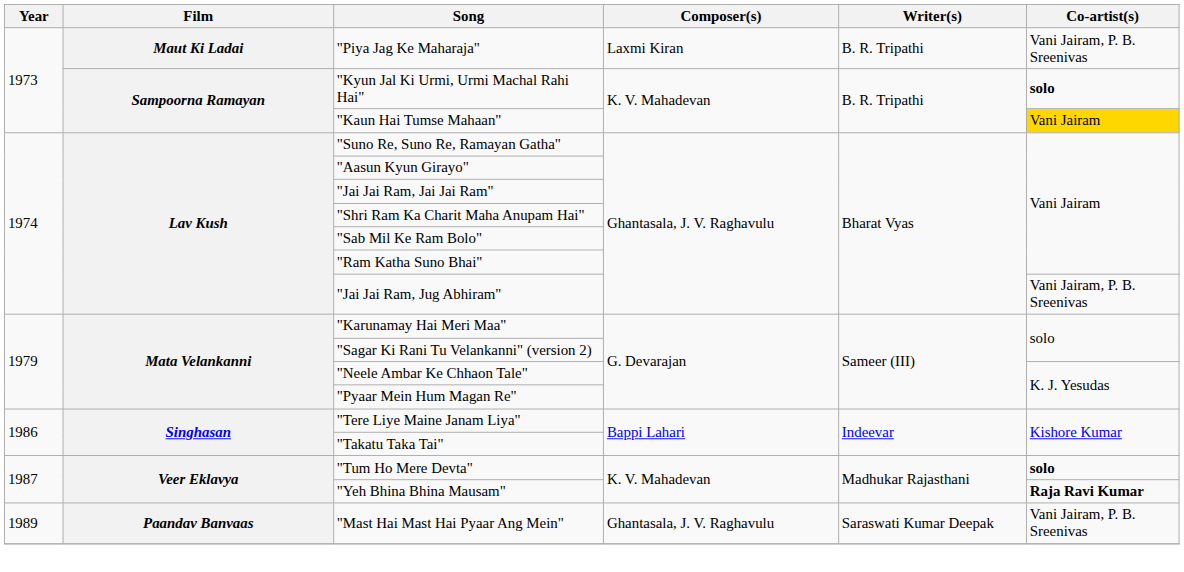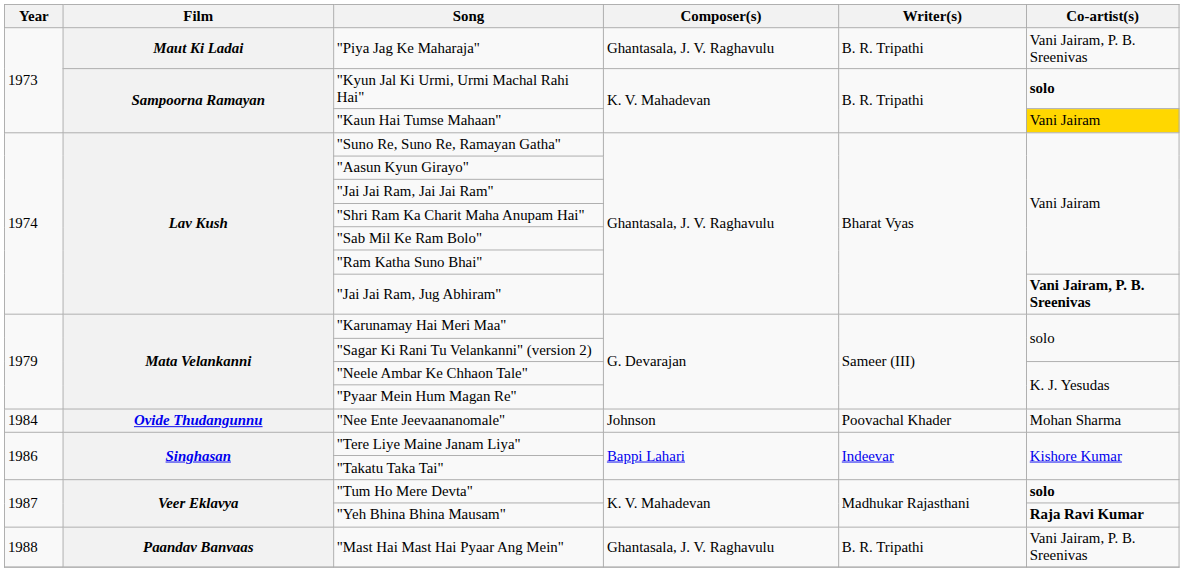(645, 48) Laxmi Kiran -> (691, 48) Ghantasala, J. V. Raghavulu
(1083, 294) normal -> (1087, 294) bold
+ row: (421, 420)
(23, 523) 1989 -> (23, 546) 1988
(918, 523) Saraswati Kumar Deepak -> (883, 546) B. R. Tripathi
